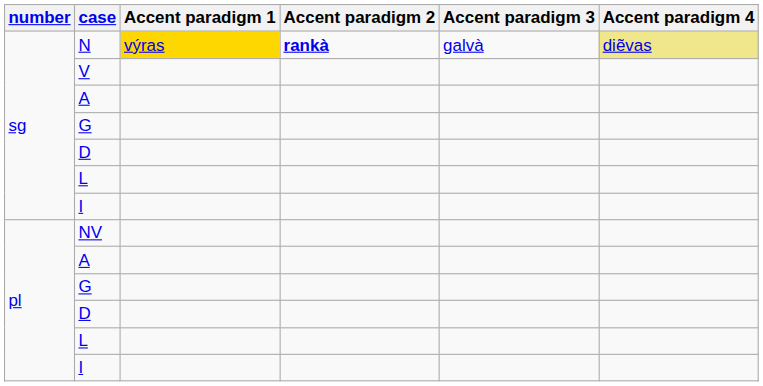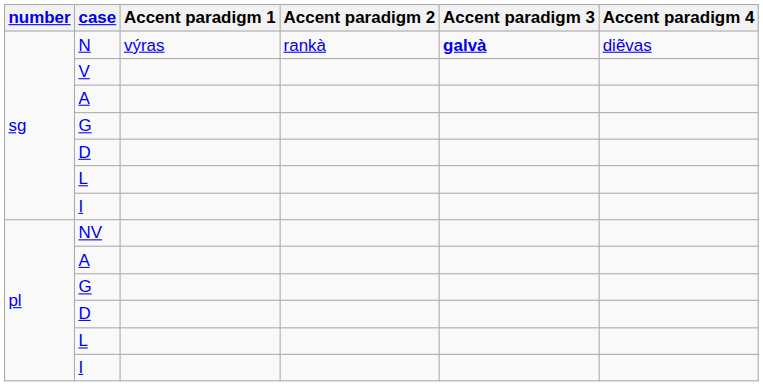(144, 44) gold background -> (144, 44) no background
(306, 44) bold -> (305, 44) normal
(463, 44) normal -> (465, 44) bold
(627, 44) khaki background -> (627, 44) no background
